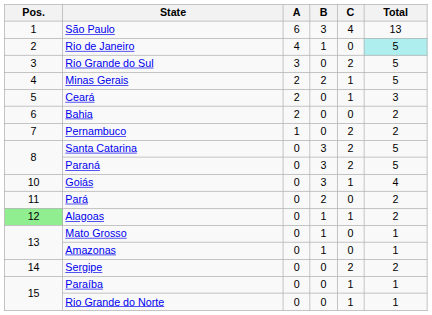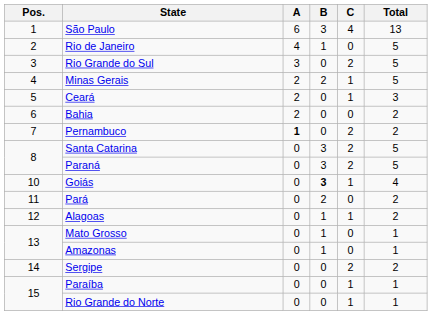(396, 47) paleturquoise background -> (396, 47) no background
(297, 132) normal -> (297, 132) bold
(324, 183) normal -> (324, 183) bold
(34, 217) lightgreen background -> (34, 217) no background
